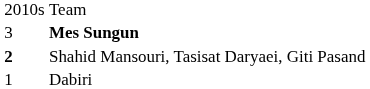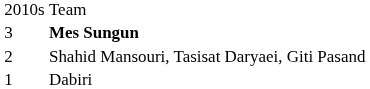(24, 56) bold -> (24, 56) normal
